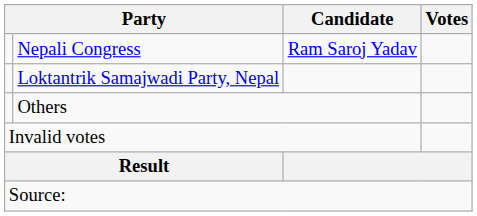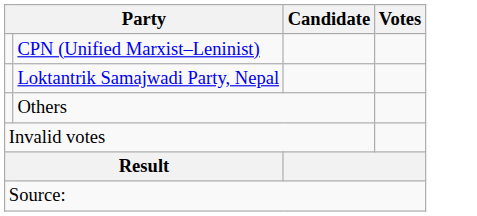- row: (79, 48)
+ row: (139, 48)
